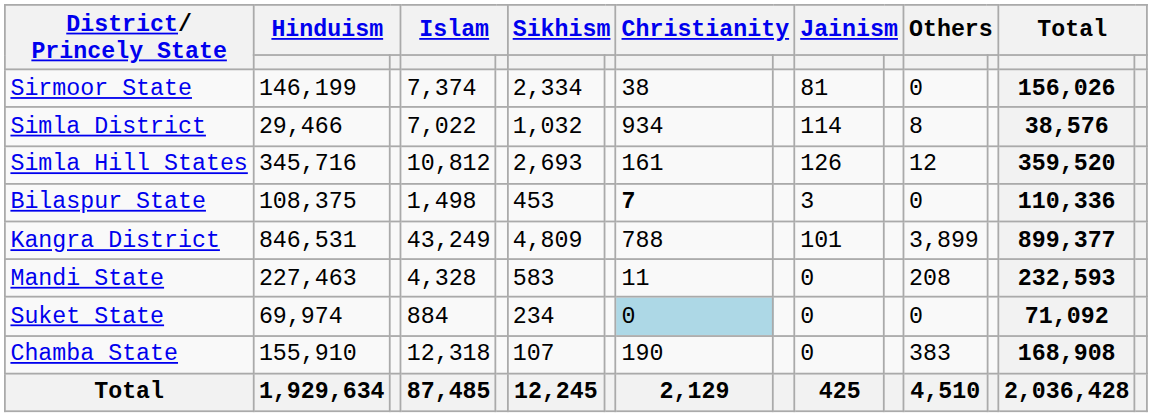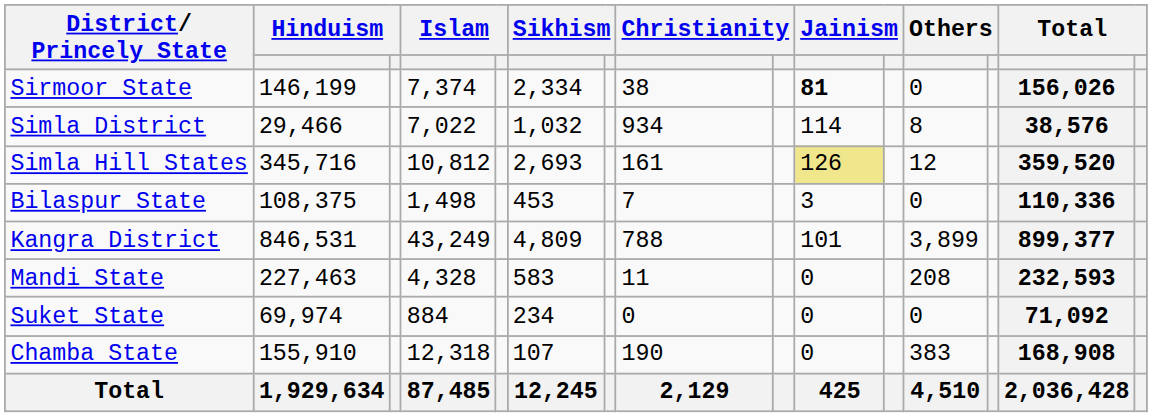(814, 89) normal -> (814, 89) bold
(821, 164) no background -> (821, 164) khaki background
(629, 202) bold -> (629, 202) normal
(629, 316) lightblue background -> (629, 316) no background
